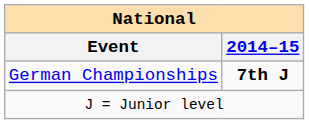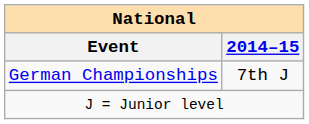(263, 76) bold -> (263, 76) normal
